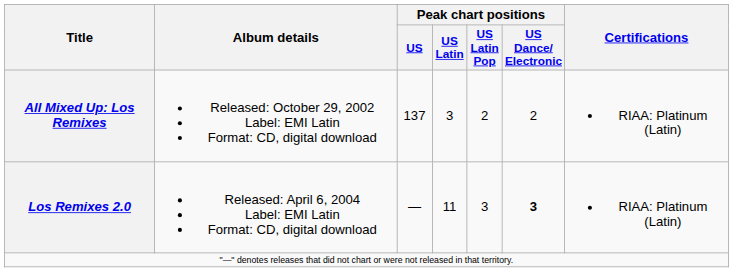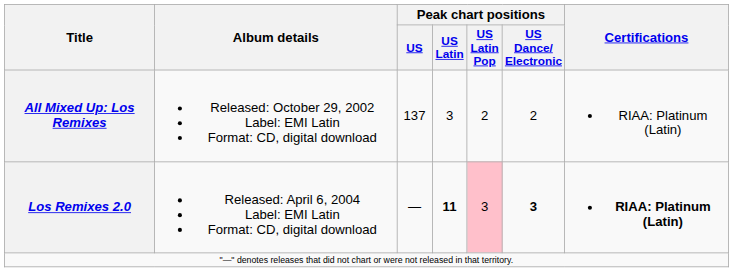(450, 207) normal -> (450, 207) bold
(485, 207) no background -> (485, 207) pink background
(646, 214) normal -> (646, 214) bold
